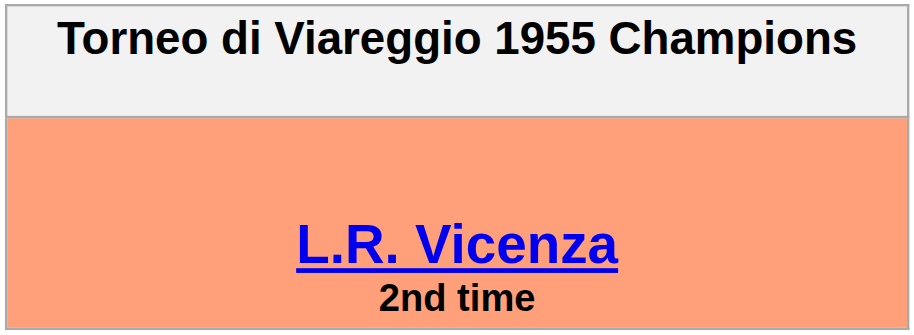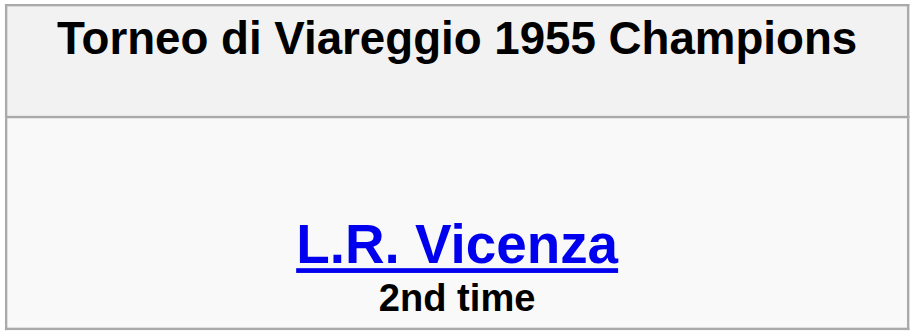(457, 265) lightsalmon background -> (457, 265) no background
